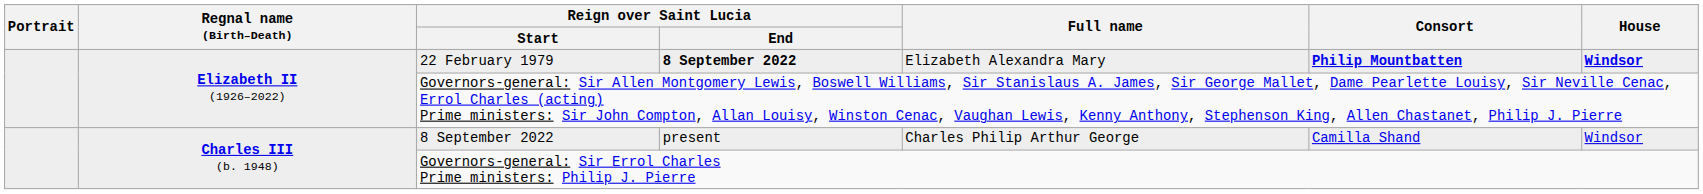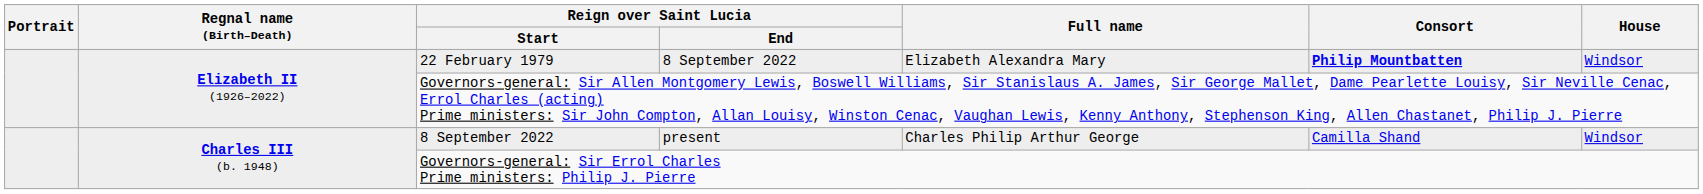(729, 61) bold -> (729, 61) normal
(1614, 61) bold -> (1614, 61) normal
